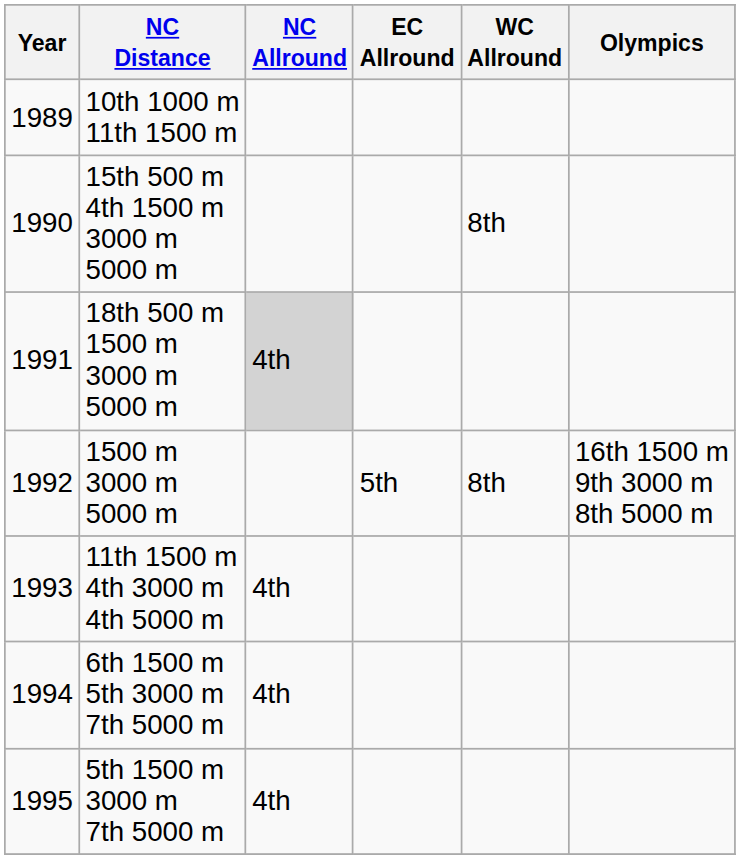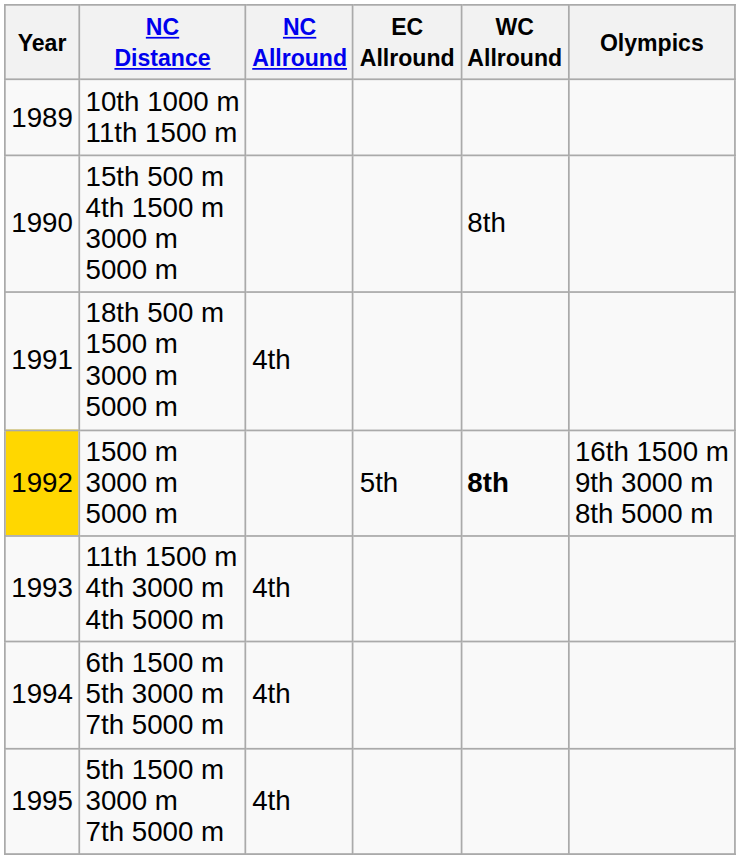(271, 360) lightgrey background -> (271, 360) no background
(42, 482) no background -> (42, 482) gold background
(487, 482) normal -> (488, 482) bold
